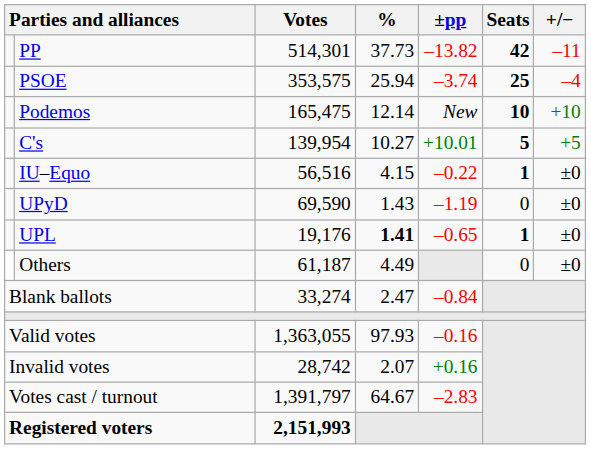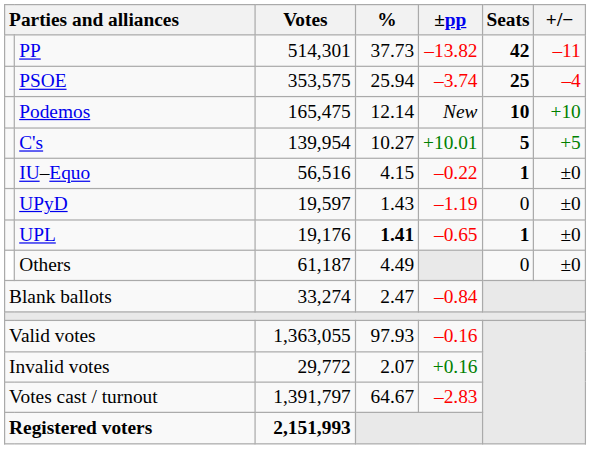(324, 204) 69,590 -> (324, 204) 19,597
(324, 366) 28,742 -> (324, 366) 29,772
